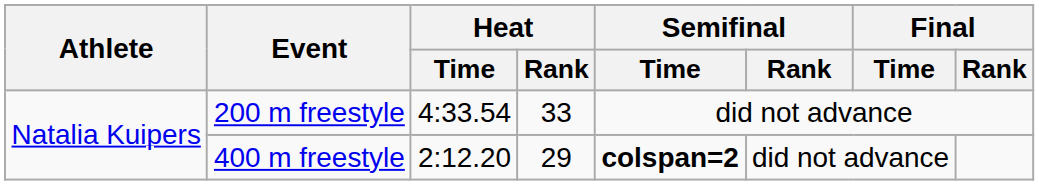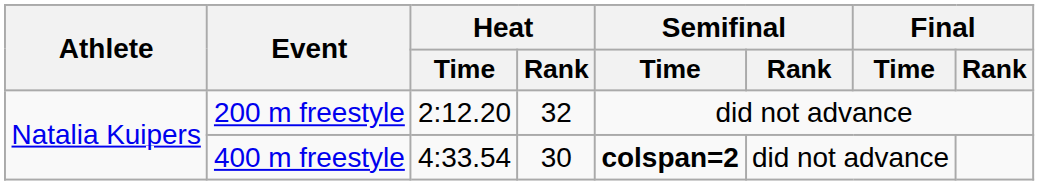(464, 113) 4:33.54 -> (464, 113) 2:12.20
(556, 113) 33 -> (556, 113) 32
(464, 157) 2:12.20 -> (464, 157) 4:33.54
(556, 157) 29 -> (556, 157) 30
